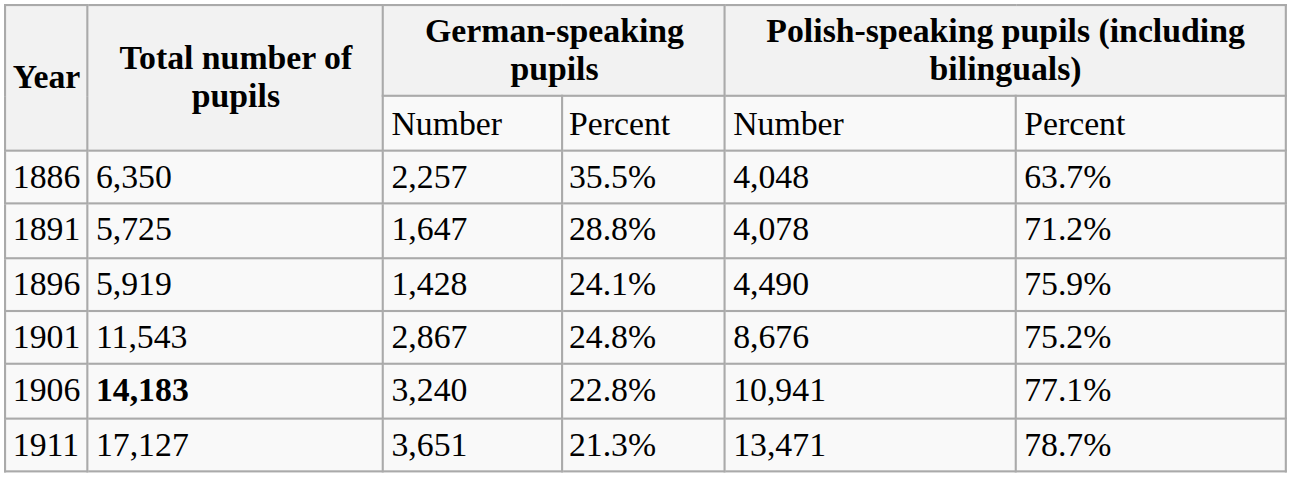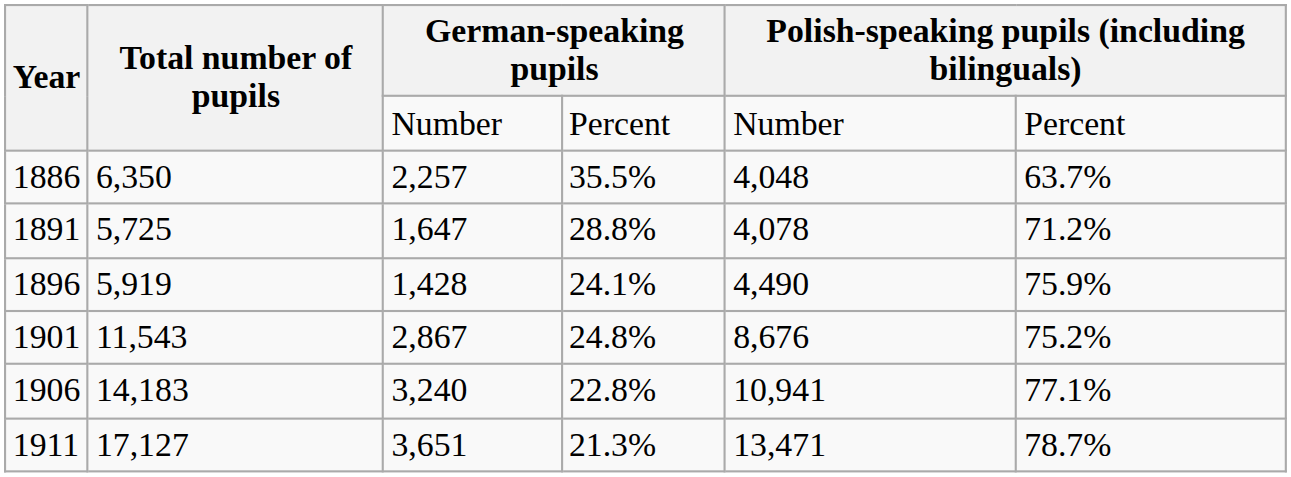(142, 390) bold -> (142, 390) normal
